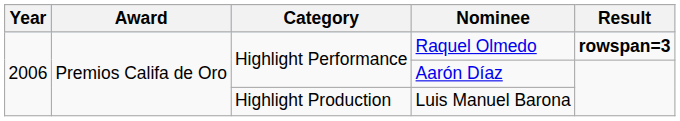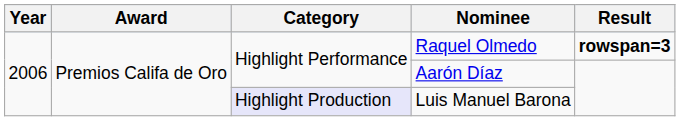(313, 101) no background -> (313, 101) lavender background
